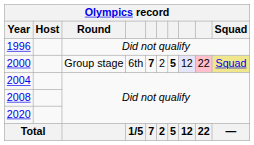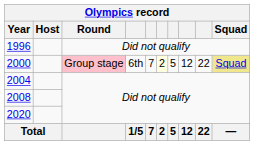(94, 64) no background -> (94, 64) pink background
(151, 64) bold -> (151, 64) normal
(162, 64) no background -> (162, 64) lightyellow background
(173, 64) bold -> (173, 64) normal
(187, 64) lavender background -> (187, 64) no background
(204, 64) pink background -> (204, 64) no background
